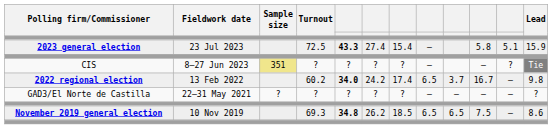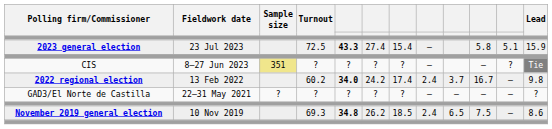(429, 80) 6.5 -> (429, 80) 2.4
(429, 113) 6.5 -> (429, 113) 2.4
